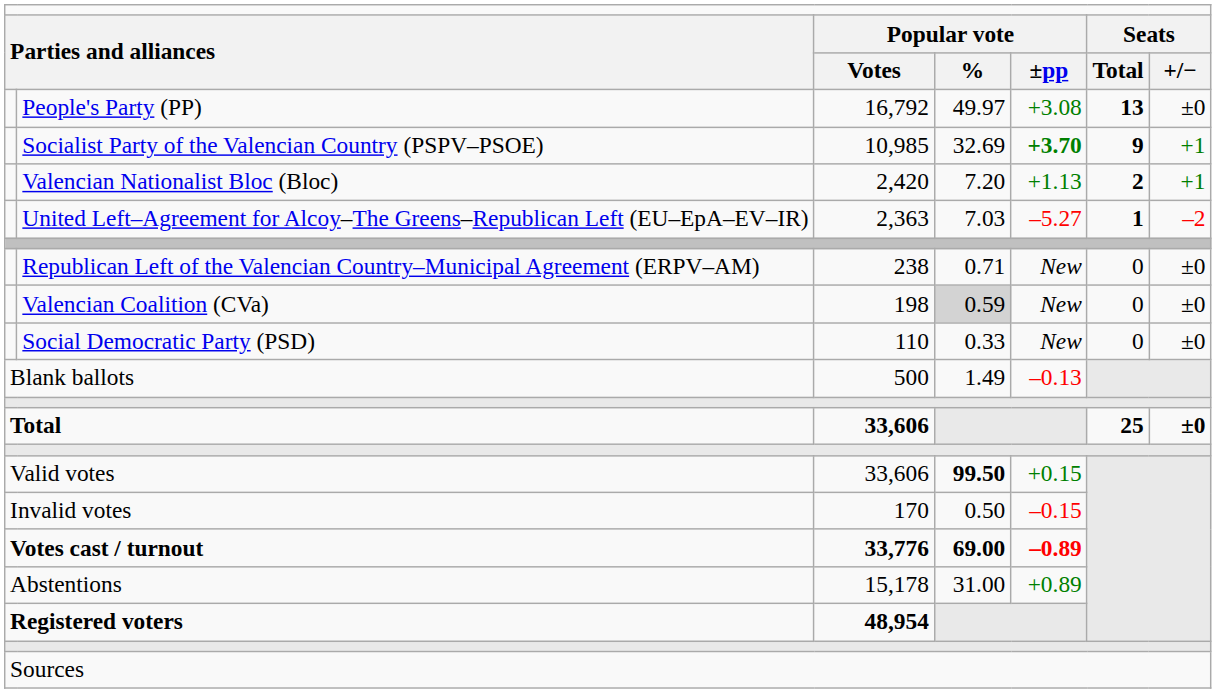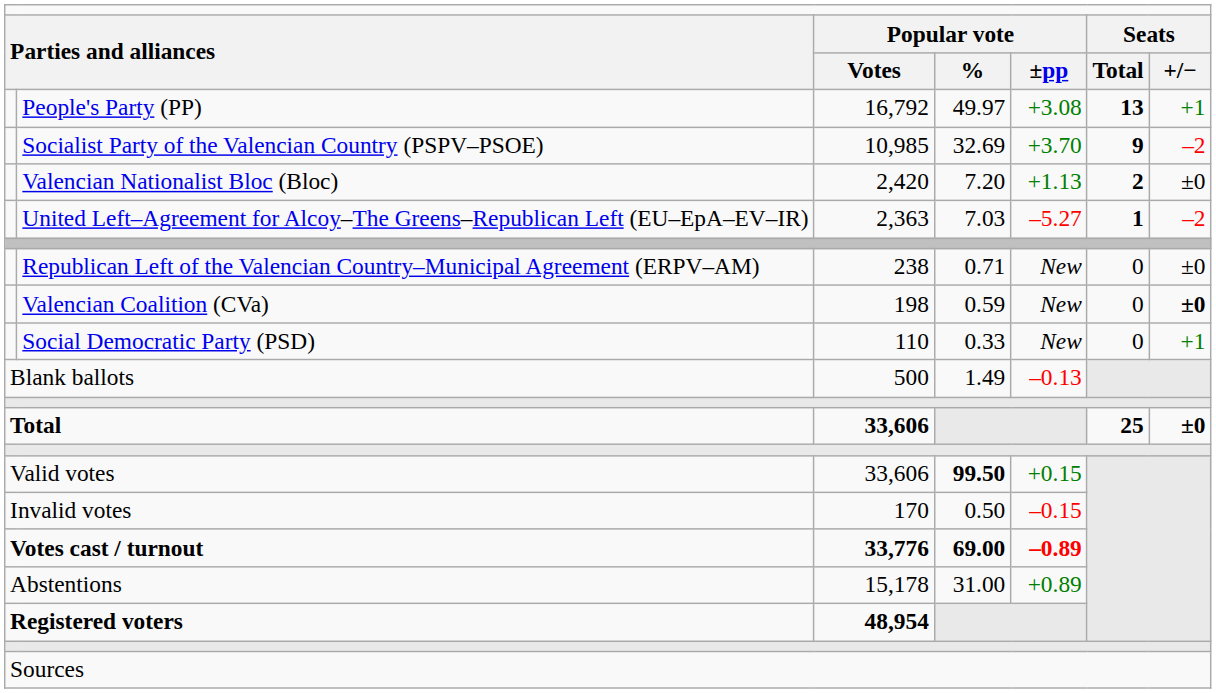(1193, 107) ±0 -> (1193, 107) +1
(1055, 144) bold -> (1055, 144) normal
(1193, 144) +1 -> (1194, 144) –2
(1193, 181) +1 -> (1193, 181) ±0
(985, 303) lightgrey background -> (985, 303) no background
(1193, 303) normal -> (1193, 303) bold
(1193, 340) ±0 -> (1193, 340) +1
